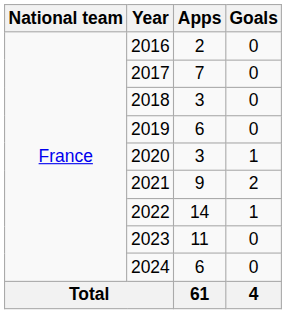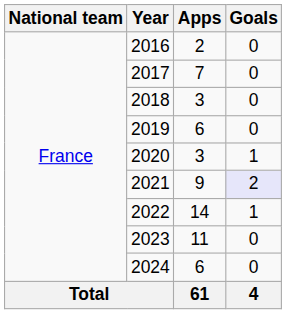(254, 184) no background -> (254, 184) lavender background
